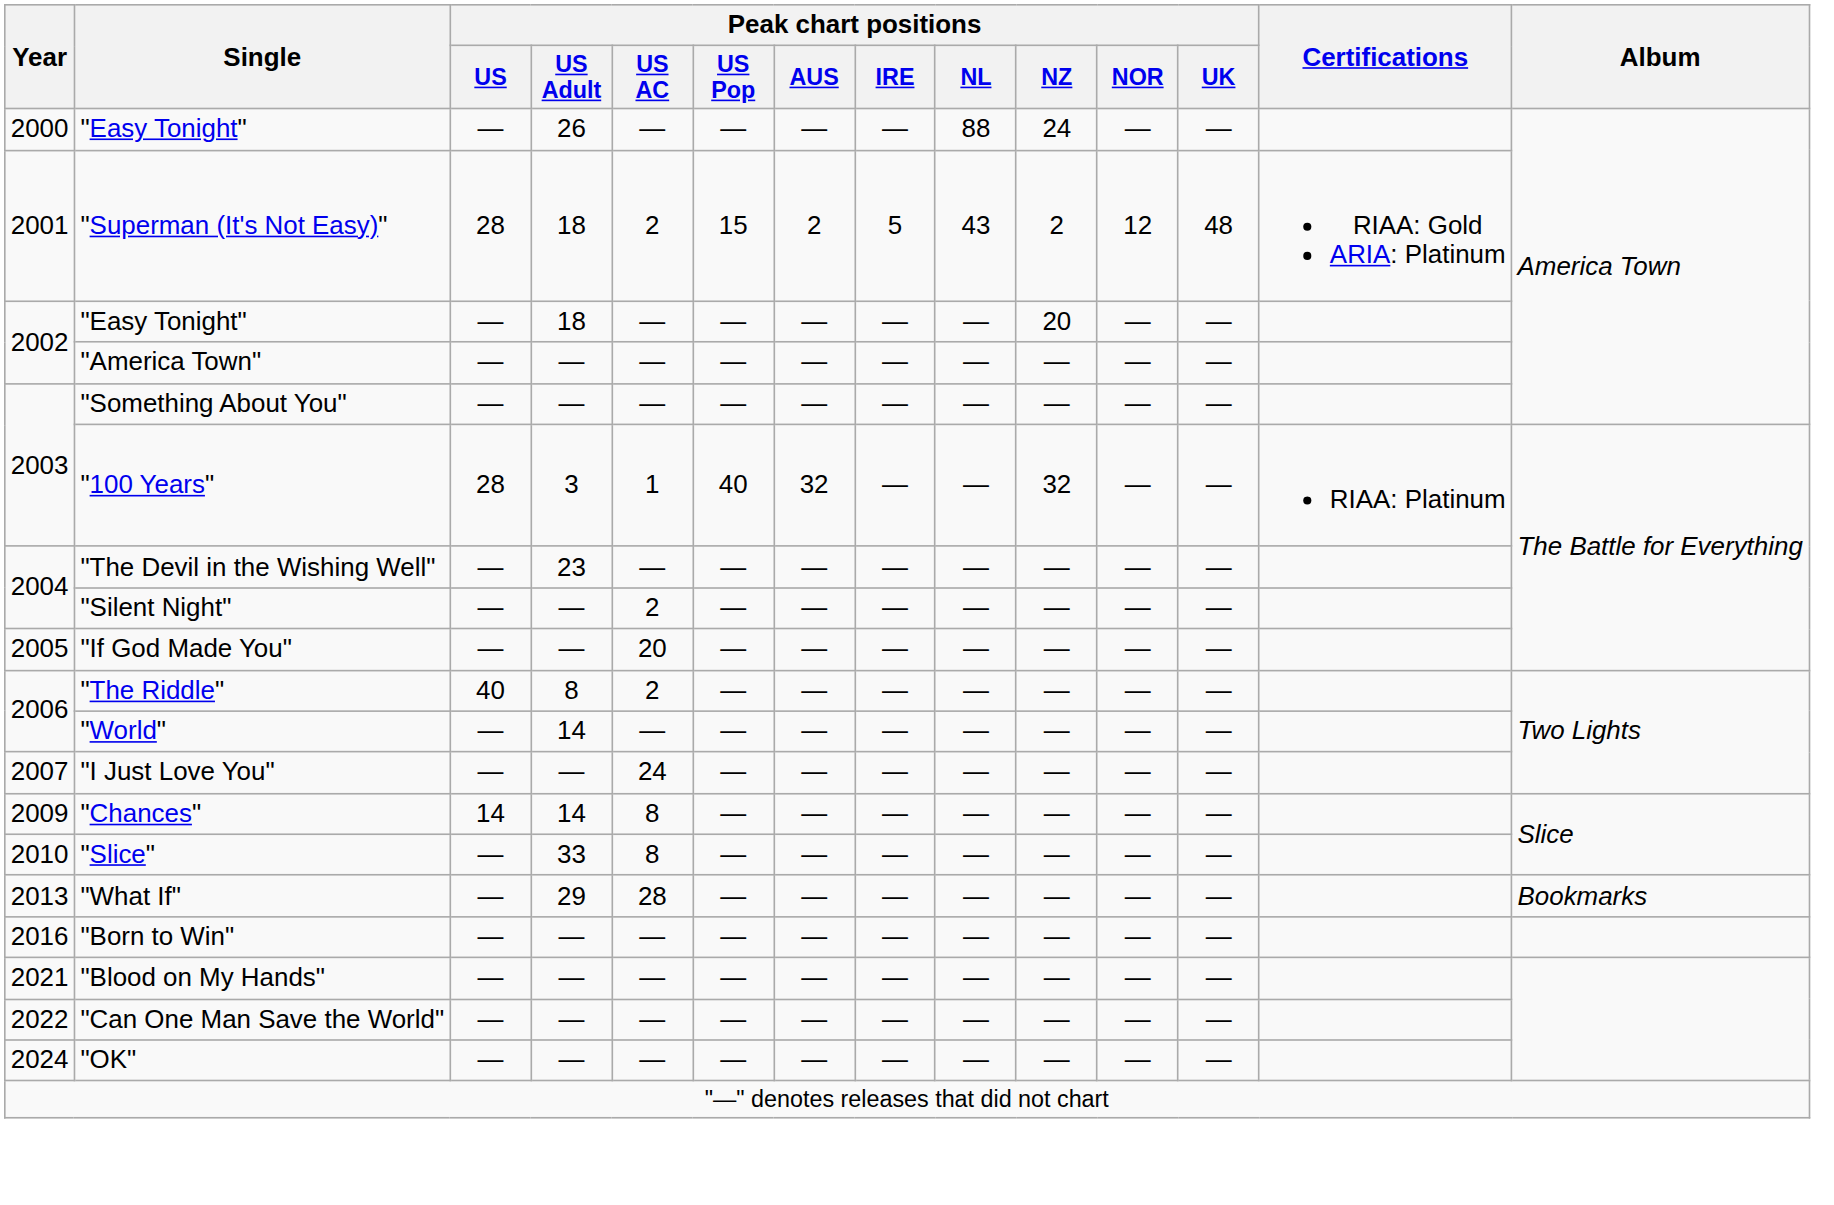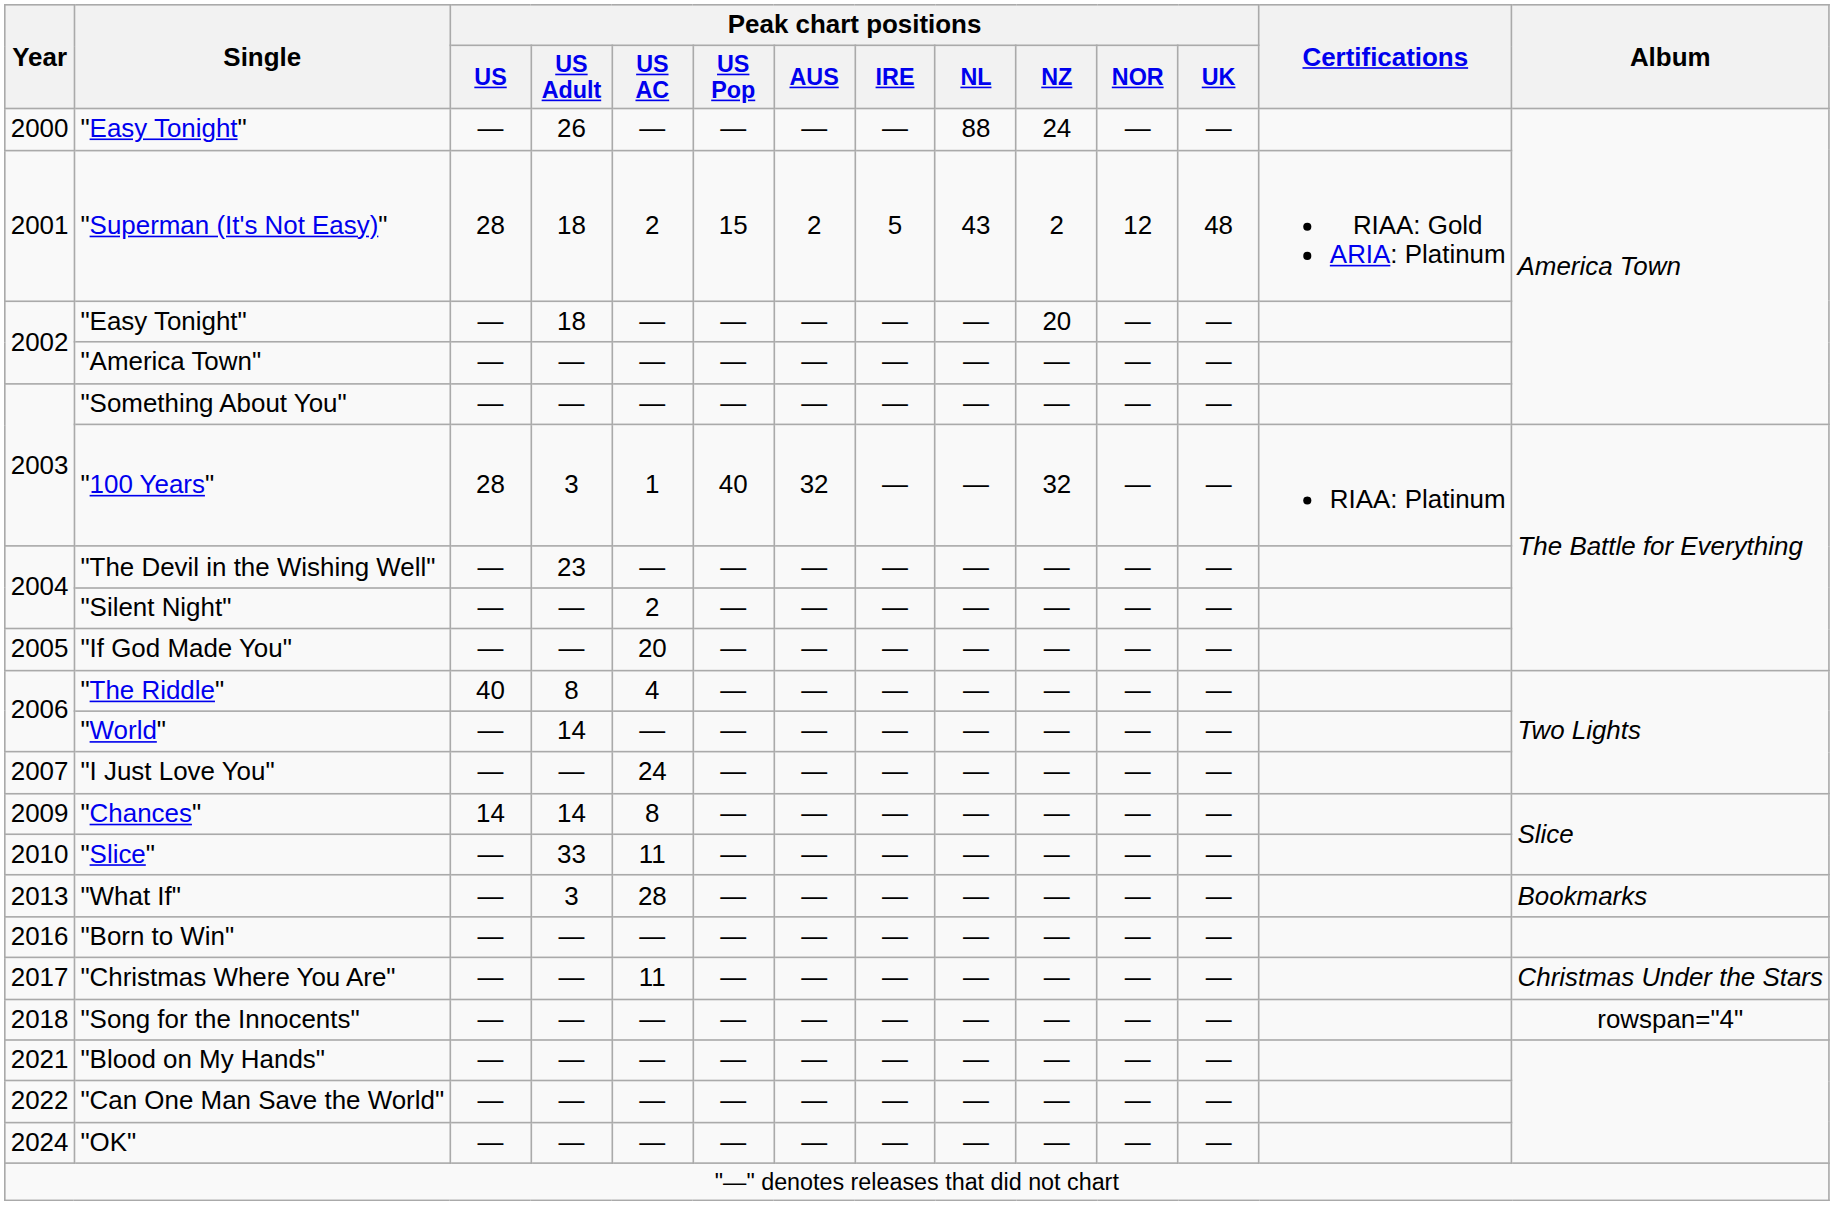(652, 690) 2 -> (652, 690) 4
(652, 854) 8 -> (652, 854) 11
(571, 895) 29 -> (571, 895) 3
+ row: (40, 977)
+ row: (40, 1018)
